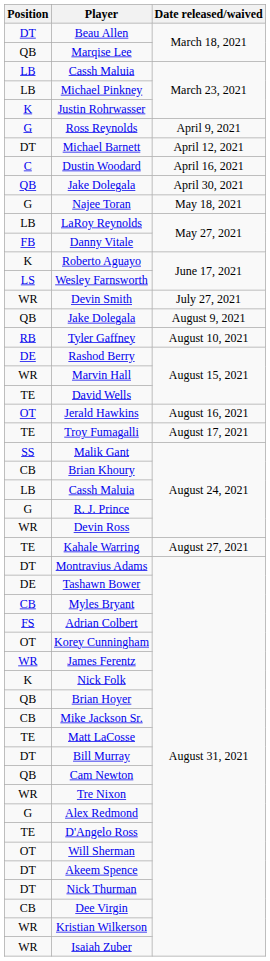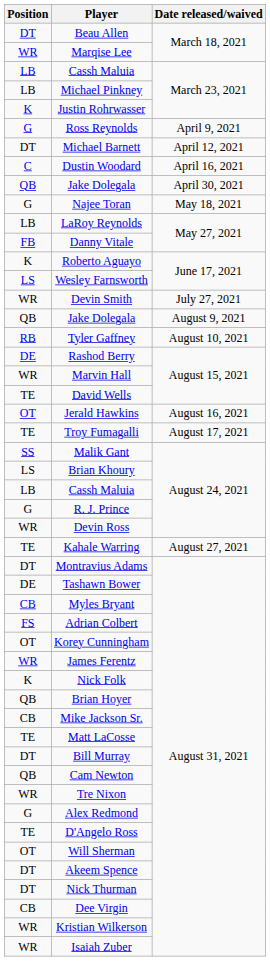(28, 52) QB -> (28, 52) WR
(28, 470) CB -> (28, 470) LS
